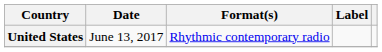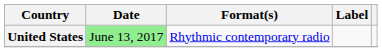(126, 36) no background -> (126, 36) lightgreen background
